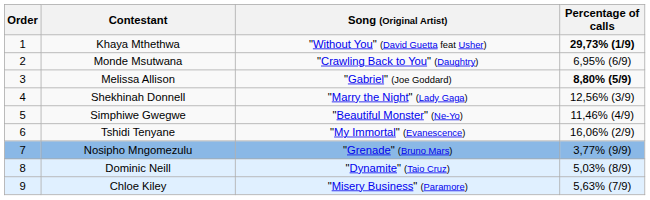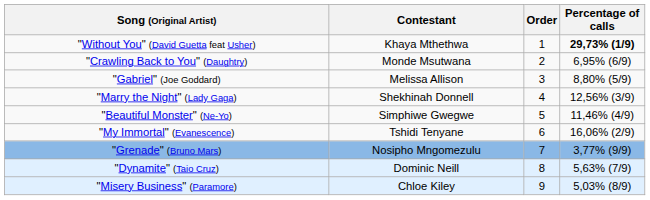columns swapped: (23, 20) <-> (398, 20)
(602, 79) bold -> (602, 79) normal
(602, 168) 5,03% (8/9) -> (602, 168) 5,63% (7/9)
(602, 186) 5,63% (7/9) -> (602, 186) 5,03% (8/9)
